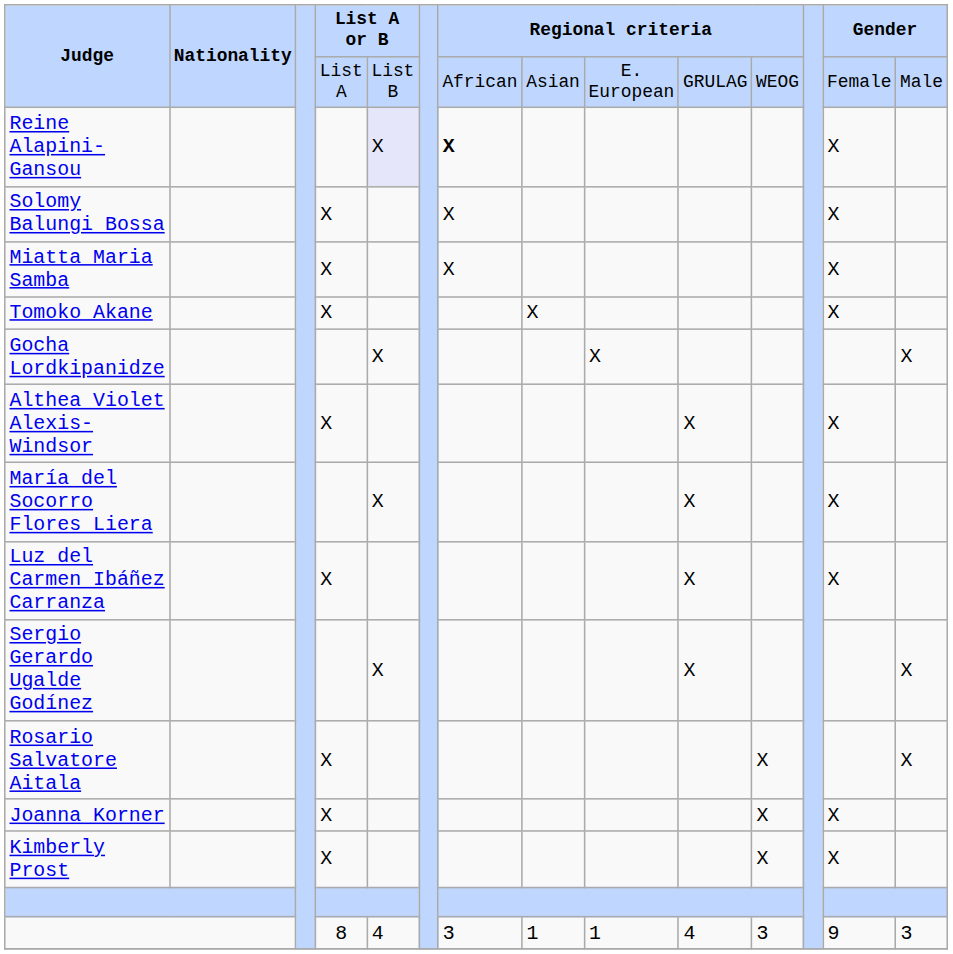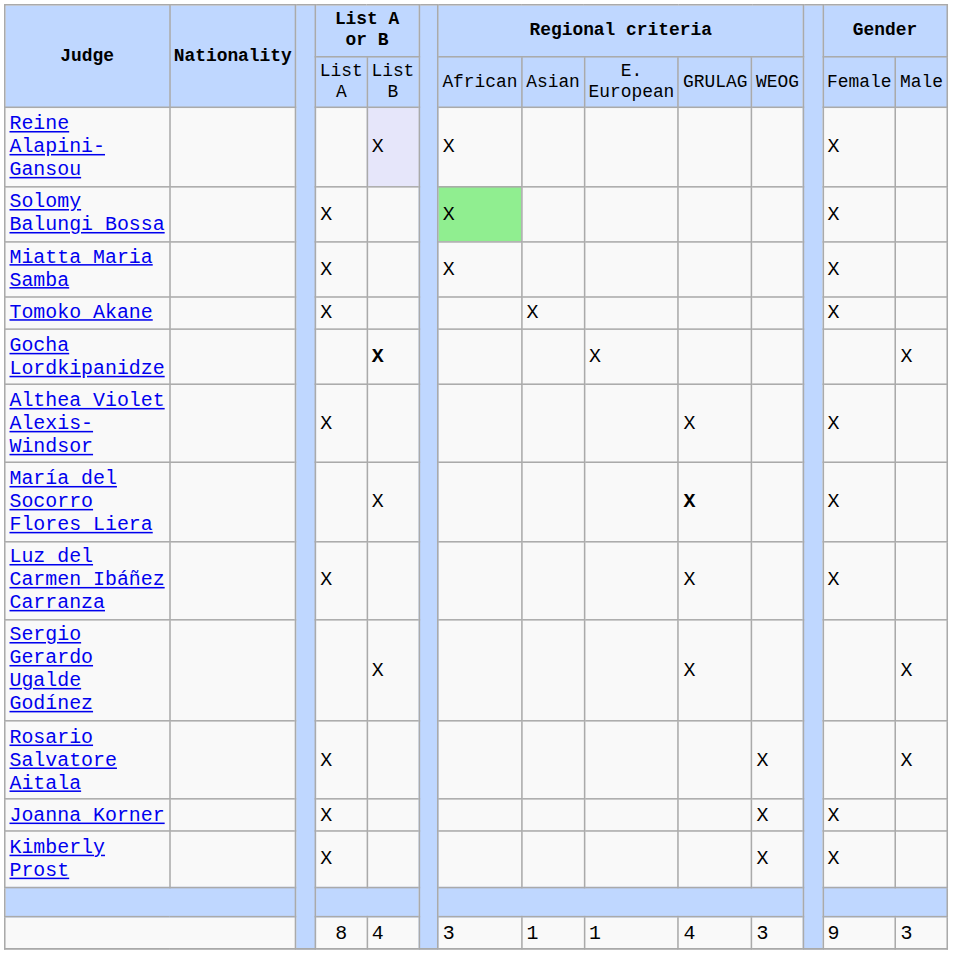(449, 147) bold -> (449, 147) normal
(449, 214) no background -> (449, 214) lightgreen background
(378, 357) normal -> (378, 357) bold
(689, 502) normal -> (689, 502) bold
